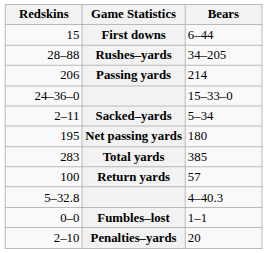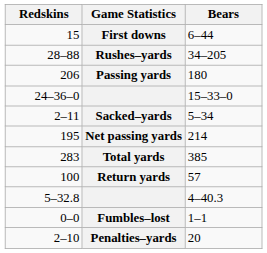(197, 75) 214 -> (197, 75) 180
(197, 136) 180 -> (197, 136) 214
